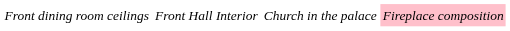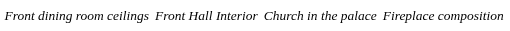(443, 16) pink background -> (443, 16) no background
